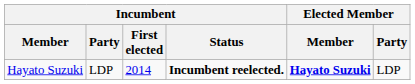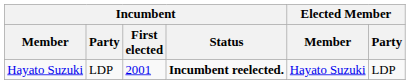(138, 69) 2014 -> (138, 69) 2001
(330, 69) bold -> (328, 69) normal
